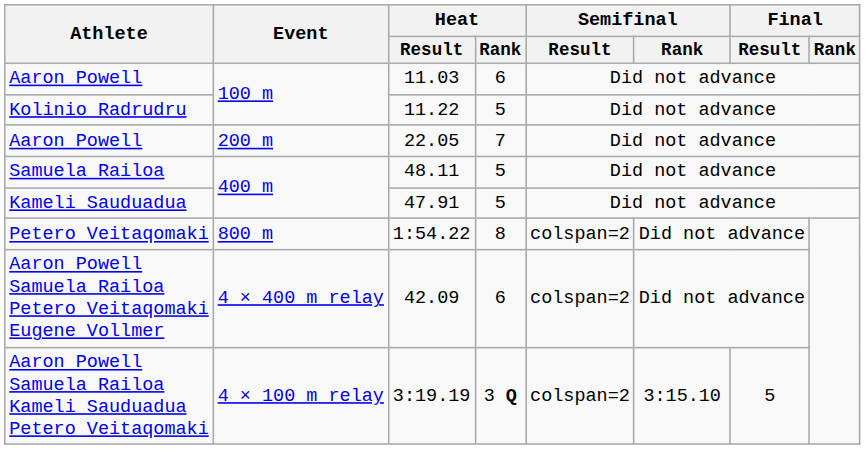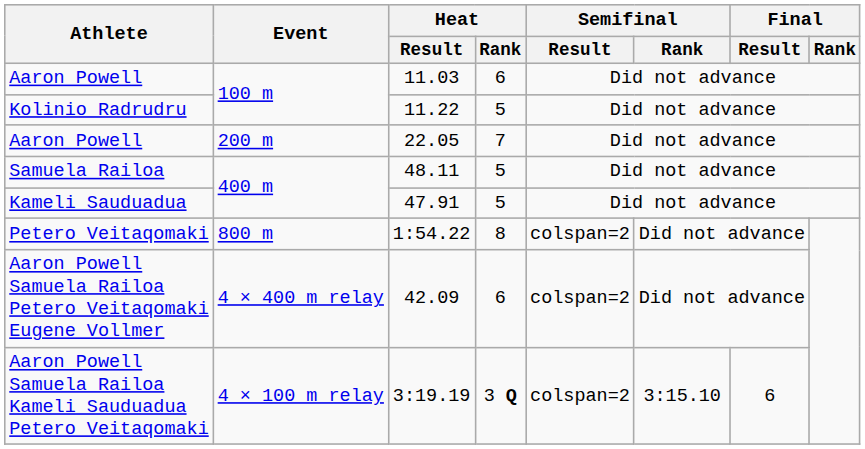(770, 396) 5 -> (770, 396) 6
